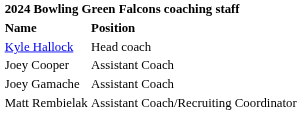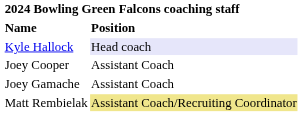(121, 46) no background -> (121, 46) lavender background
(194, 102) no background -> (194, 102) khaki background
